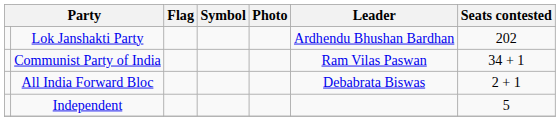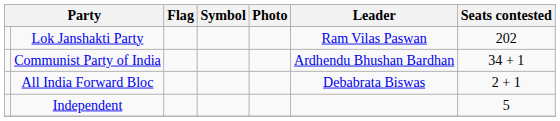(374, 37) Ardhendu Bhushan Bardhan -> (374, 37) Ram Vilas Paswan
(374, 60) Ram Vilas Paswan -> (374, 60) Ardhendu Bhushan Bardhan
